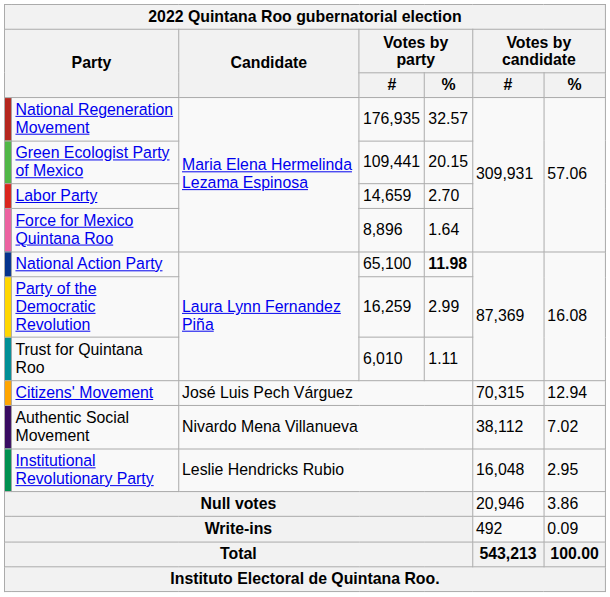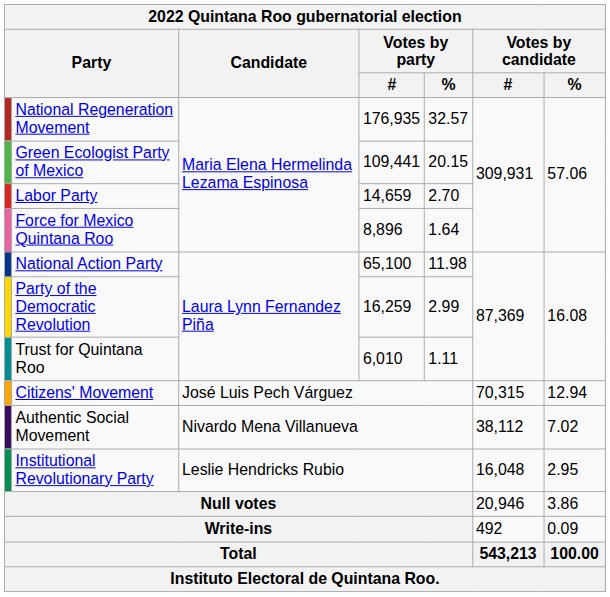(448, 264) bold -> (448, 264) normal
